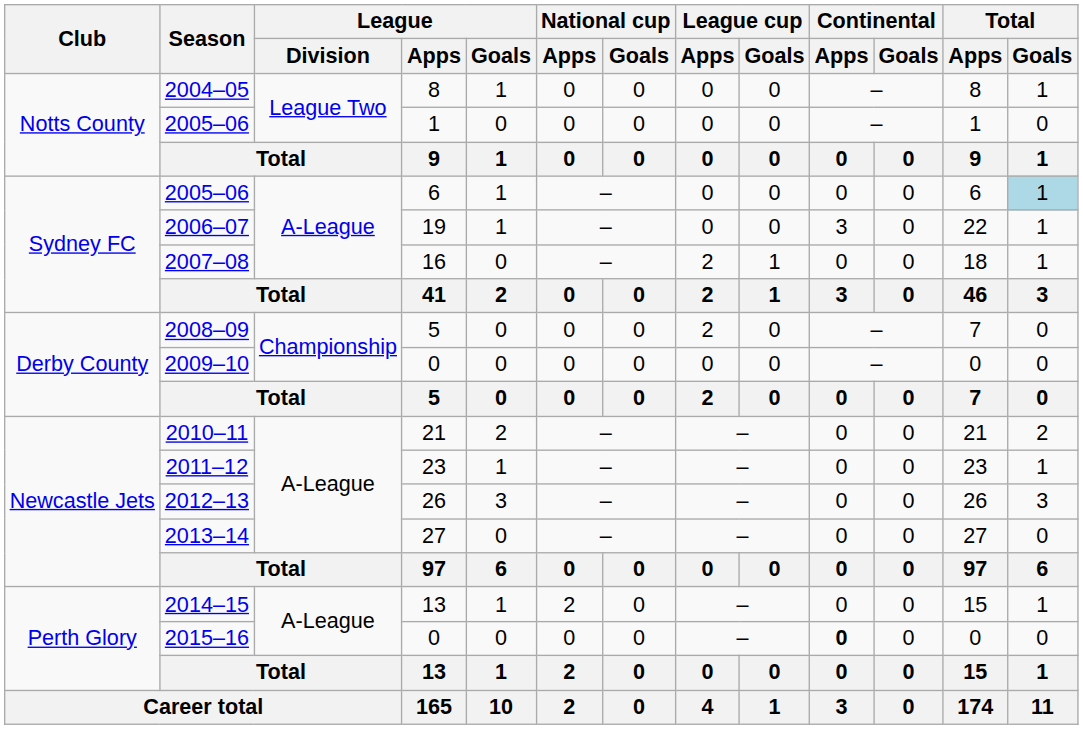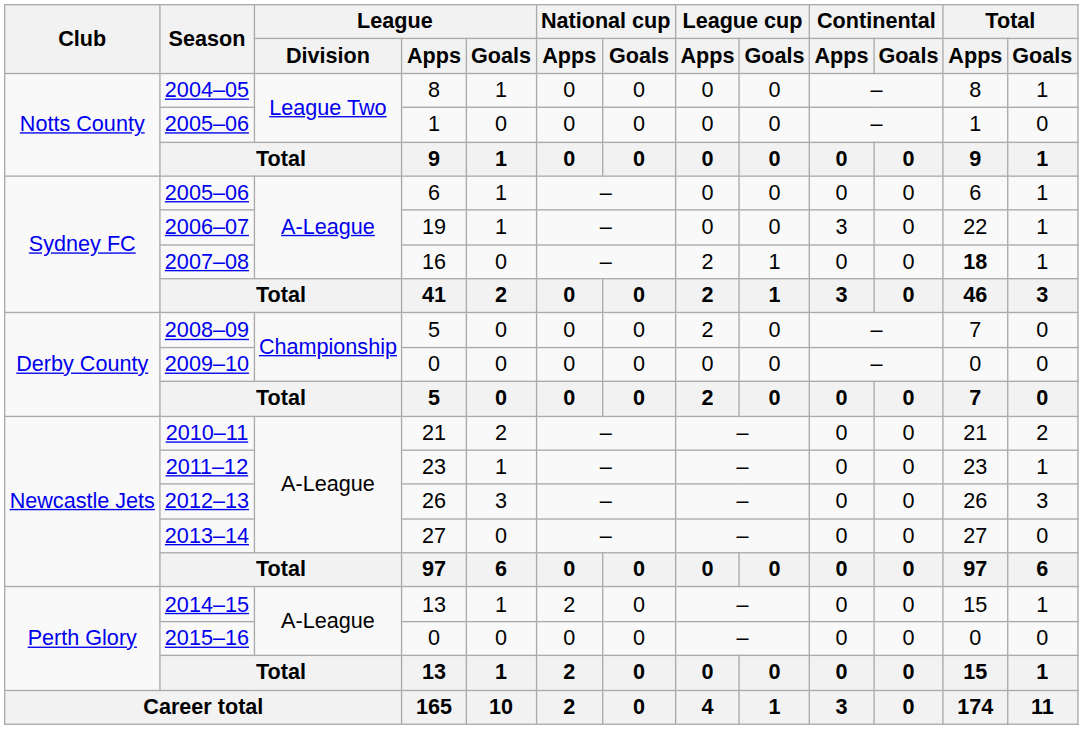(1042, 192) lightblue background -> (1042, 192) no background
(975, 261) normal -> (975, 261) bold
(841, 638) bold -> (841, 638) normal
